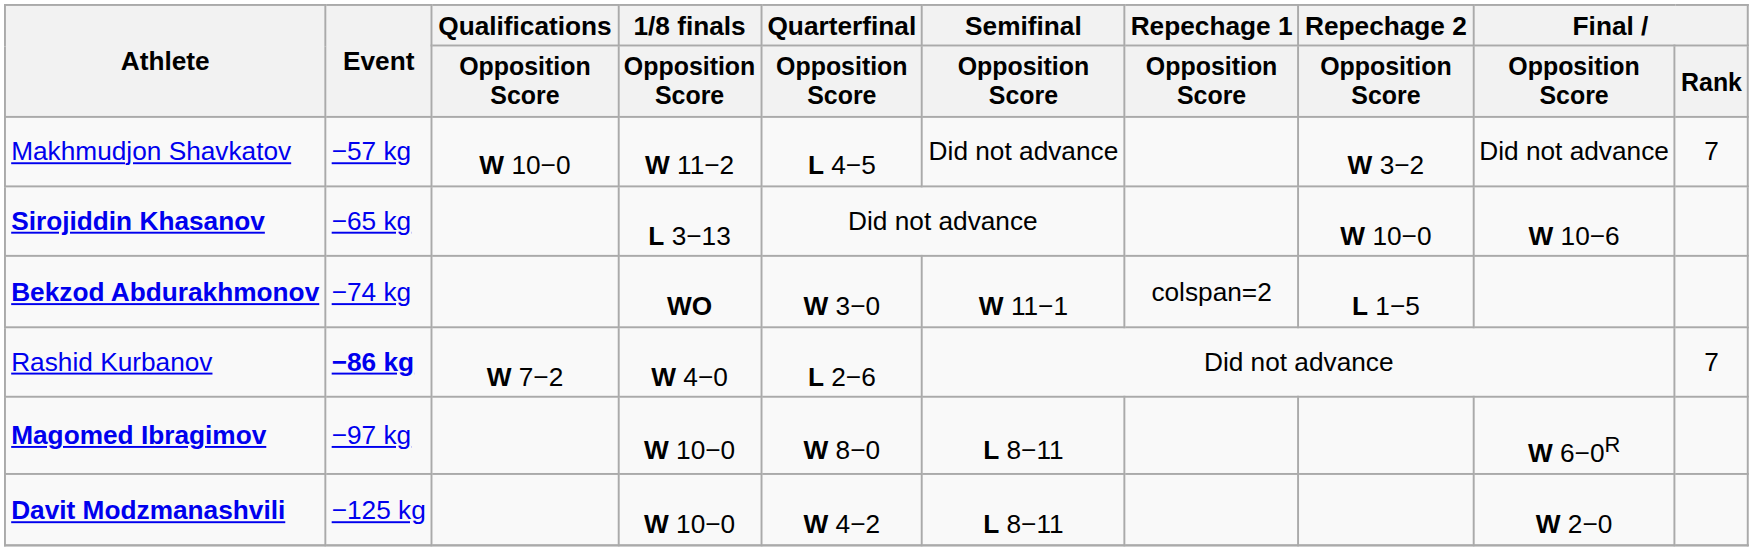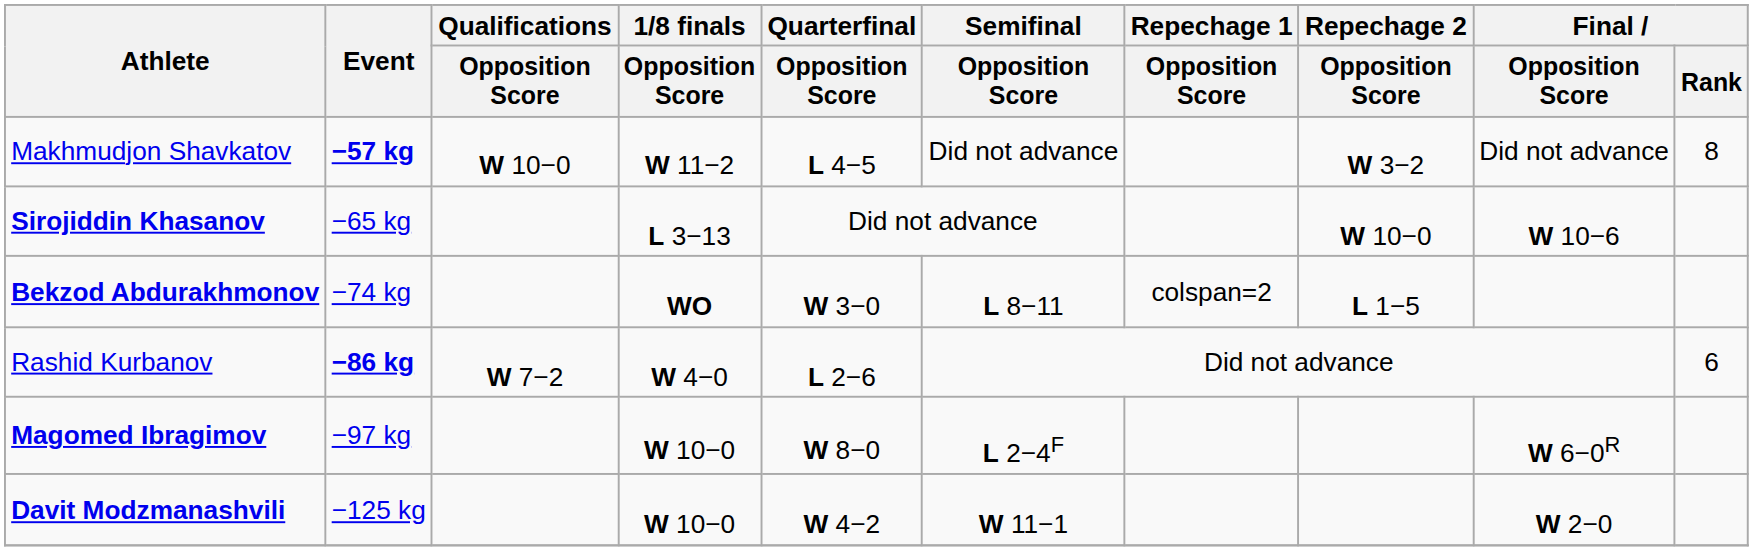(371, 151) normal -> (373, 151) bold
(1712, 151) 7 -> (1712, 151) 8
(1023, 306) W 11−1 -> (1023, 306) L 8−11
(1712, 362) 7 -> (1712, 362) 6
(1023, 450) L 8−11 -> (1023, 450) L 2−4F
(1023, 524) L 8−11 -> (1023, 524) W 11−1
